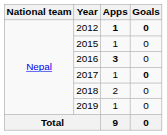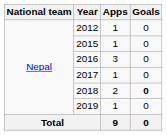(115, 28) bold -> (115, 28) normal
(146, 28) bold -> (146, 28) normal
(115, 59) bold -> (115, 59) normal
(146, 75) bold -> (146, 75) normal
(146, 91) normal -> (146, 91) bold
